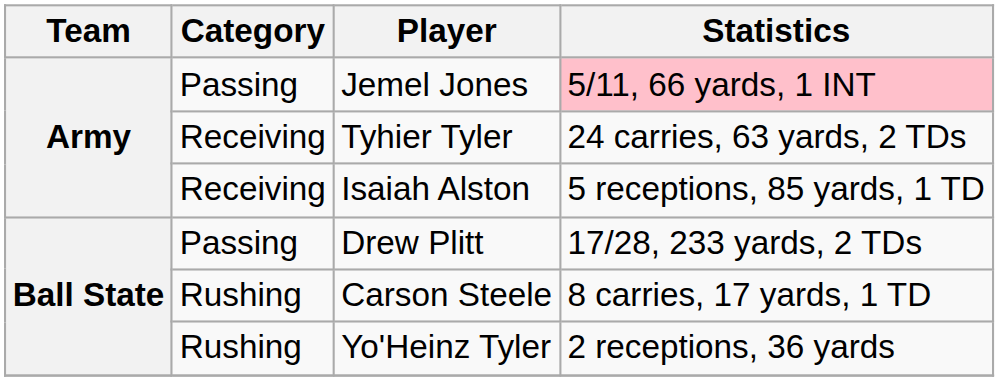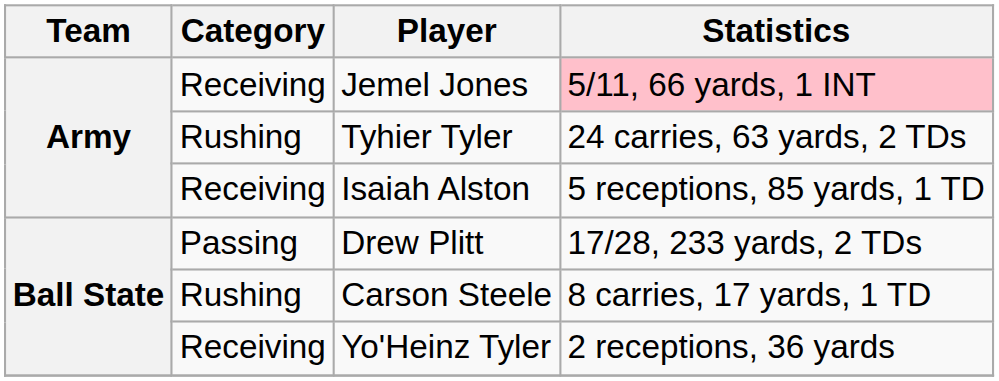(239, 83) Passing -> (253, 83) Receiving
(253, 136) Receiving -> (241, 136) Rushing
(241, 347) Rushing -> (253, 347) Receiving
